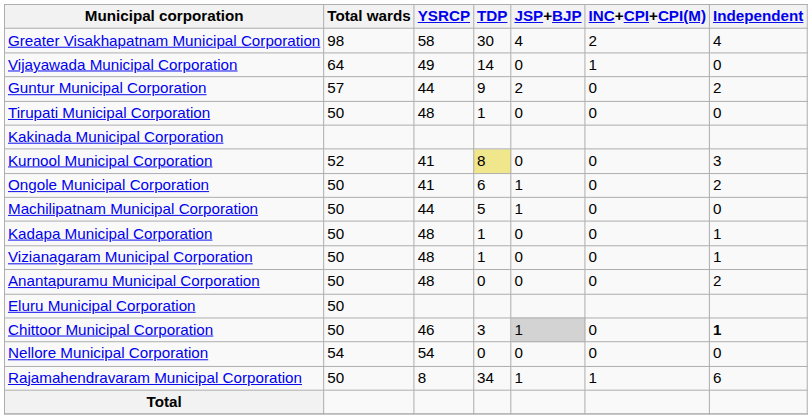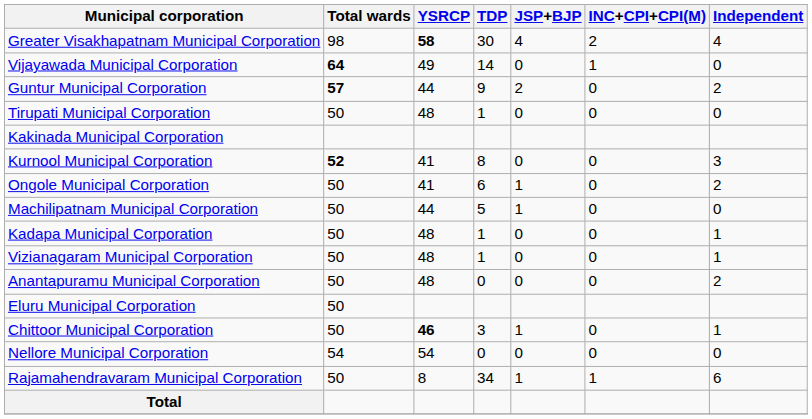(426, 40) normal -> (426, 40) bold
(336, 64) normal -> (336, 64) bold
(336, 88) normal -> (336, 88) bold
(336, 161) normal -> (336, 161) bold
(481, 161) khaki background -> (481, 161) no background
(426, 329) normal -> (426, 329) bold
(519, 329) lightgrey background -> (519, 329) no background
(717, 329) bold -> (717, 329) normal
